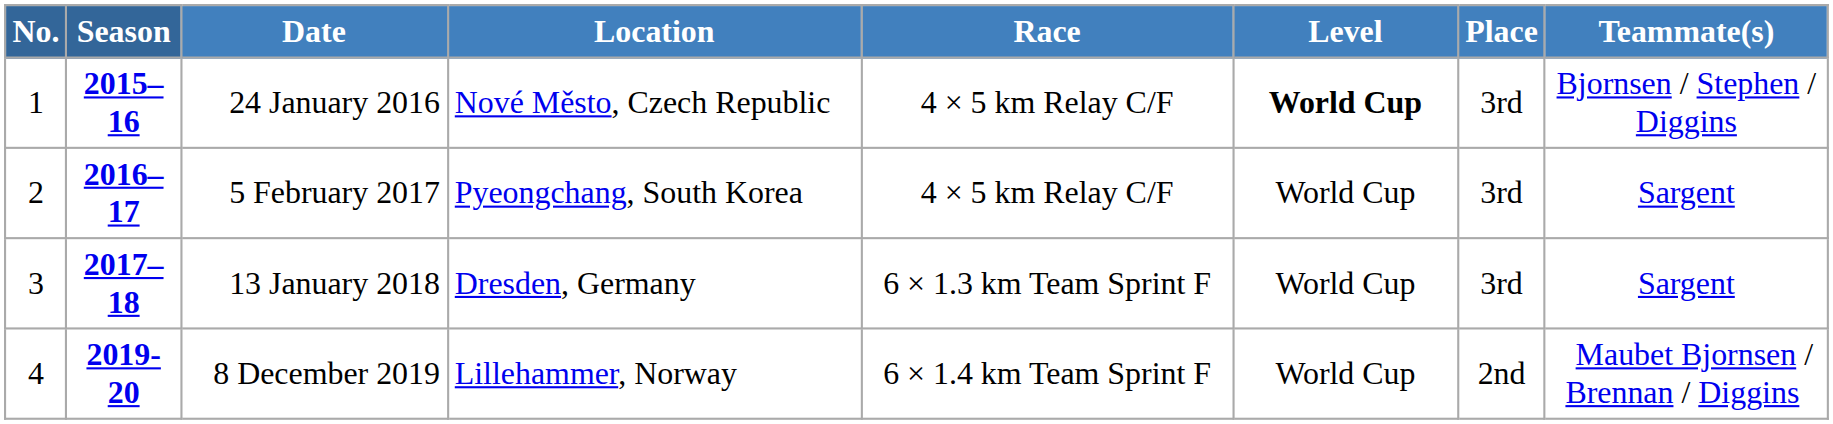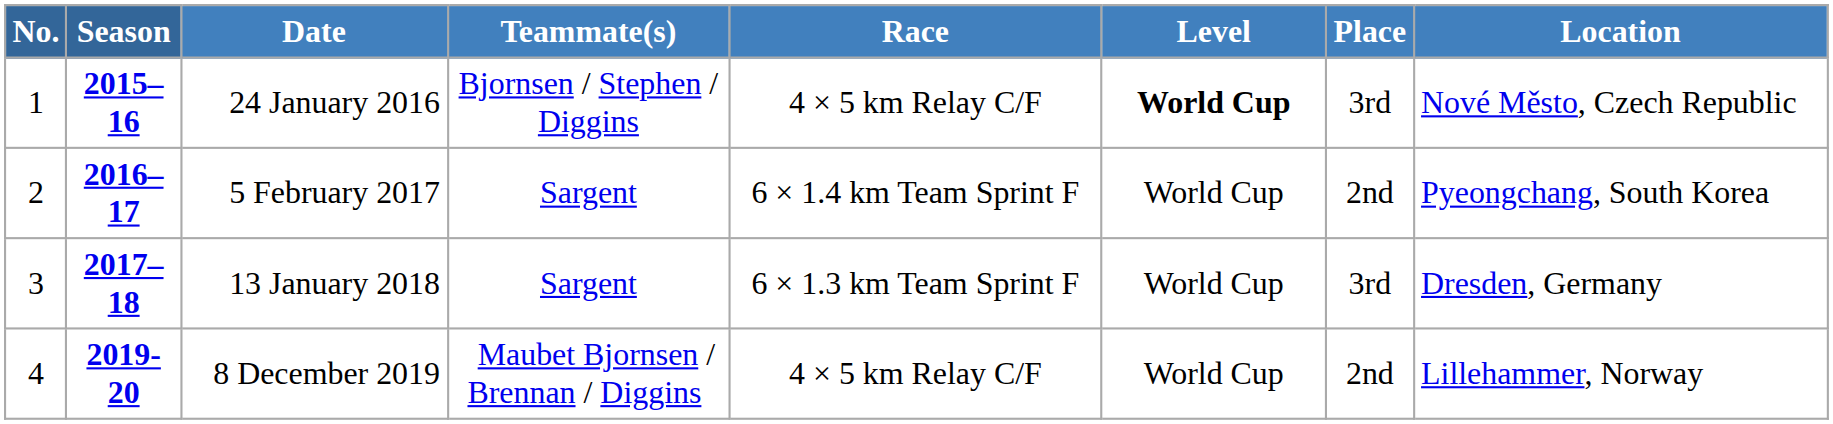columns swapped: (654, 31) <-> (1686, 31)
(1047, 192) 4 × 5 km Relay C/F -> (915, 192) 6 × 1.4 km Team Sprint F
(1502, 192) 3rd -> (1370, 192) 2nd
(1047, 373) 6 × 1.4 km Team Sprint F -> (915, 373) 4 × 5 km Relay C/F
